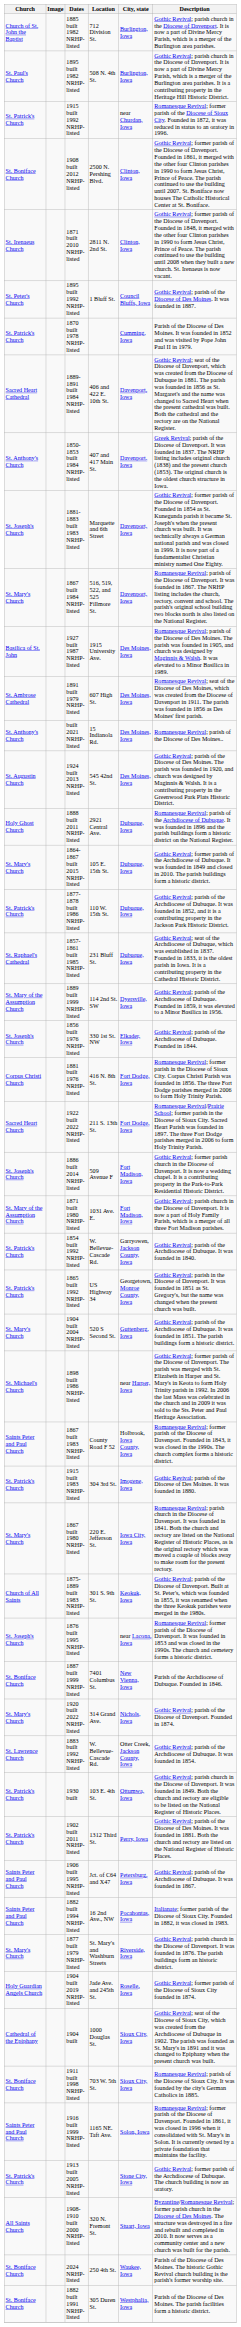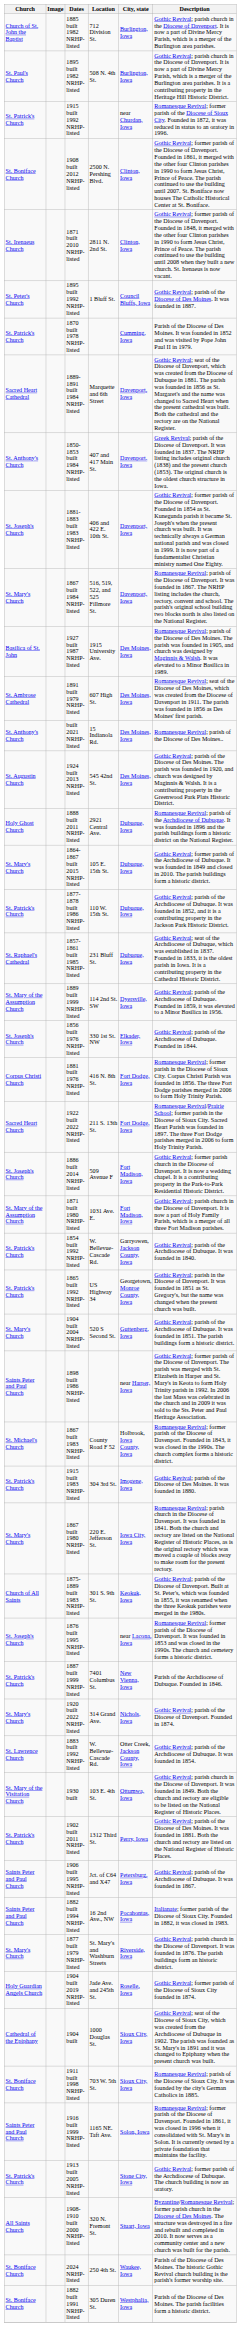(99, 394) 406 and 422 E. 10th St. -> (102, 394) Marquette and 6th Street
(102, 529) Marquette and 6th Street -> (99, 529) 406 and 422 E. 10th St.
(21, 1386) St. Michael's Church -> (20, 1386) Saints Peter and Paul Church
(20, 1444) Saints Peter and Paul Church -> (21, 1444) St. Michael's Church
(21, 1680) St. Boniface Church -> (20, 1680) St. Patrick's Church
(20, 1795) St. Patrick's Church -> (24, 1795) St. Mary of the Visitation Church
